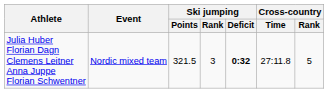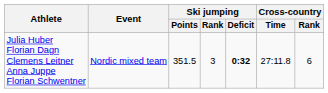(185, 61) 321.5 -> (185, 61) 351.5
(309, 61) 5 -> (309, 61) 6
